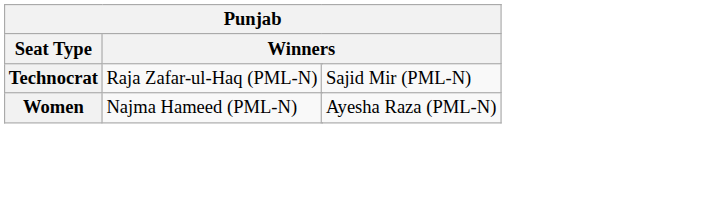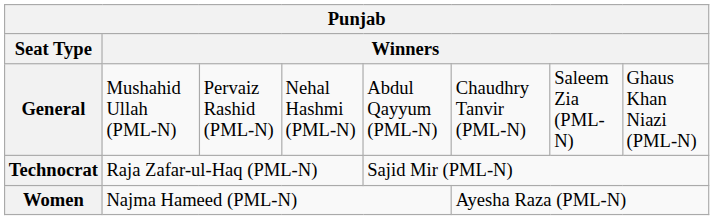+ row: (53, 109)
